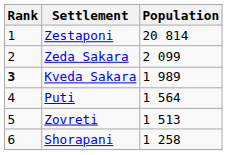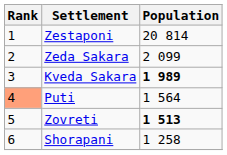(11, 77) bold -> (11, 77) normal
(162, 77) normal -> (162, 77) bold
(11, 98) no background -> (11, 98) lightsalmon background
(162, 119) normal -> (162, 119) bold
